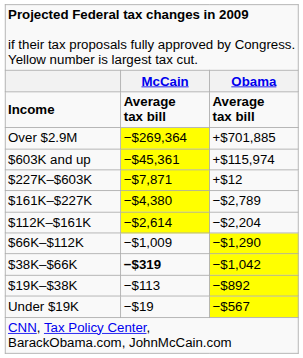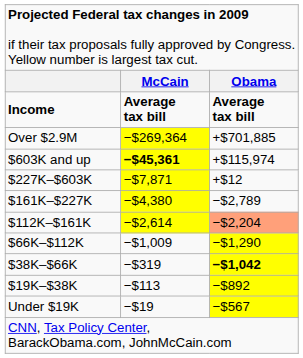(152, 159) normal -> (152, 159) bold
(237, 222) no background -> (237, 222) lightsalmon background
(142, 264) bold -> (142, 264) normal
(237, 264) normal -> (237, 264) bold
